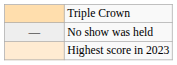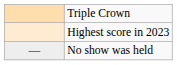rows swapped: (118, 50) <-> (110, 32)
